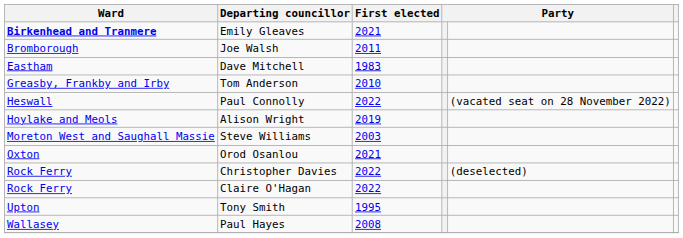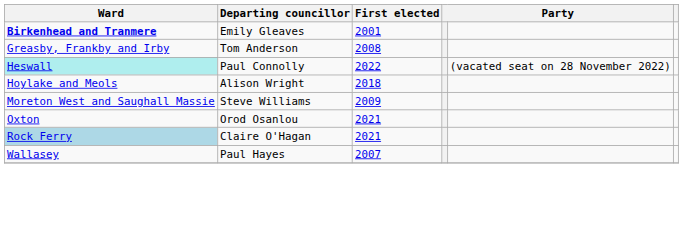(368, 31) 2021 -> (368, 31) 2001
- row: (249, 48)
- row: (262, 66)
(368, 84) 2010 -> (368, 48) 2008
(30, 101) no background -> (30, 66) paleturquoise background
(368, 119) 2019 -> (368, 84) 2018
(368, 136) 2003 -> (368, 101) 2009
- row: (278, 171)
(39, 189) no background -> (39, 136) lightblue background
(368, 189) 2022 -> (368, 136) 2021
- row: (252, 207)
(368, 224) 2008 -> (368, 154) 2007
